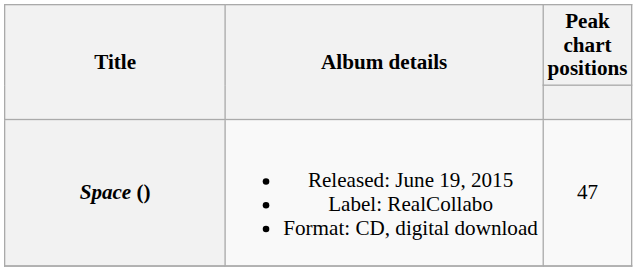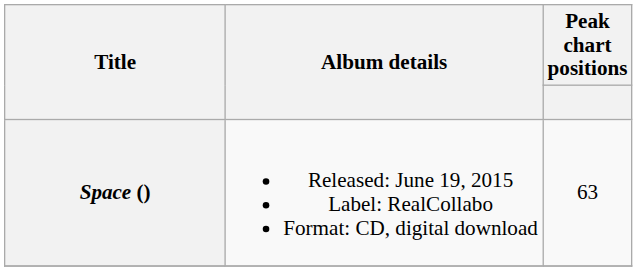(588, 192) 47 -> (588, 192) 63
